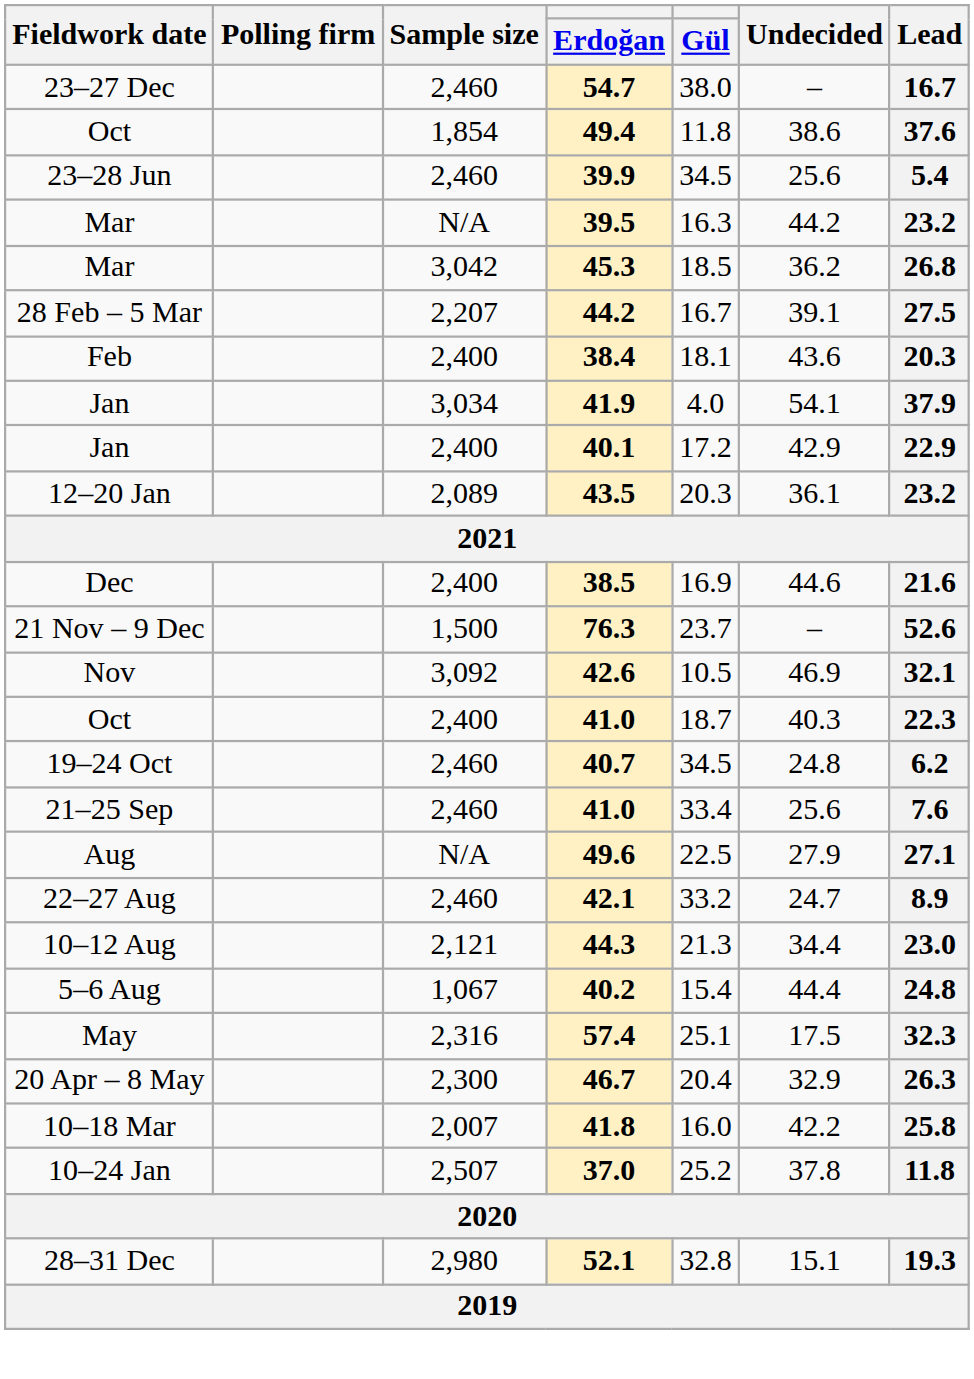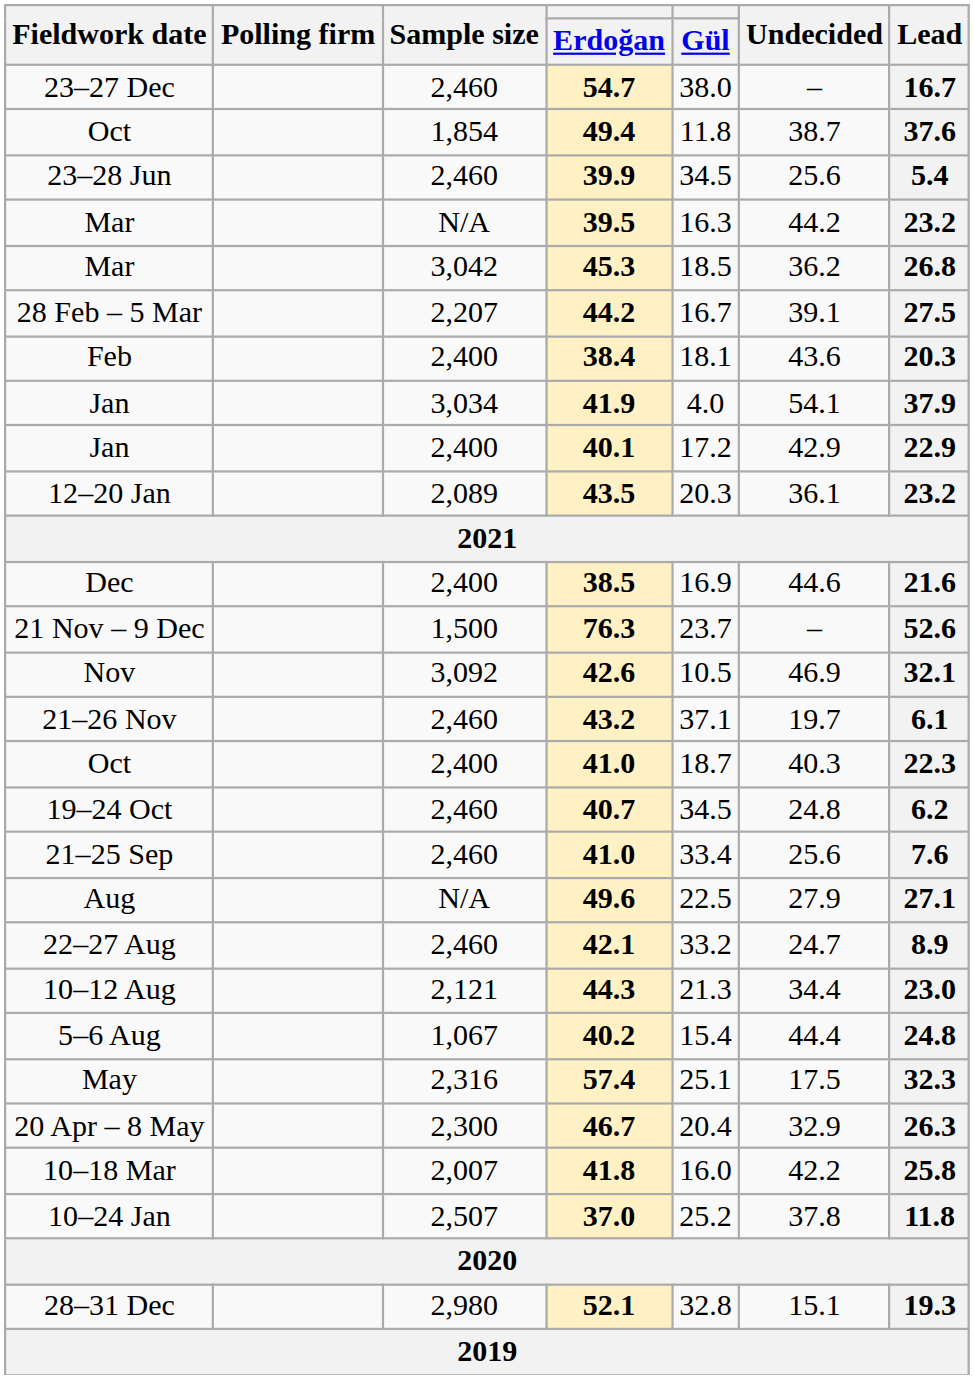(814, 131) 38.6 -> (814, 131) 38.7
+ row: (109, 718)
